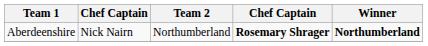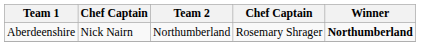(283, 32) bold -> (279, 32) normal
